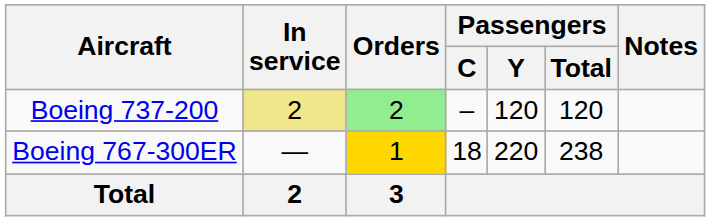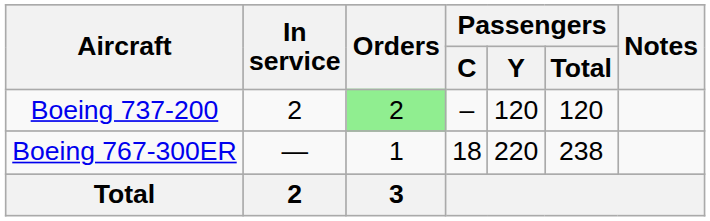(295, 109) khaki background -> (295, 109) no background
(396, 151) gold background -> (396, 151) no background
